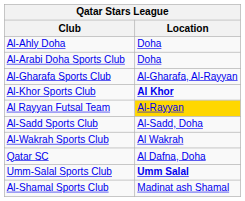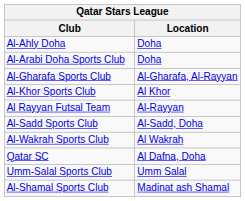(155, 92) bold -> (154, 92) normal
(161, 108) gold background -> (161, 108) no background
(163, 172) bold -> (162, 172) normal
